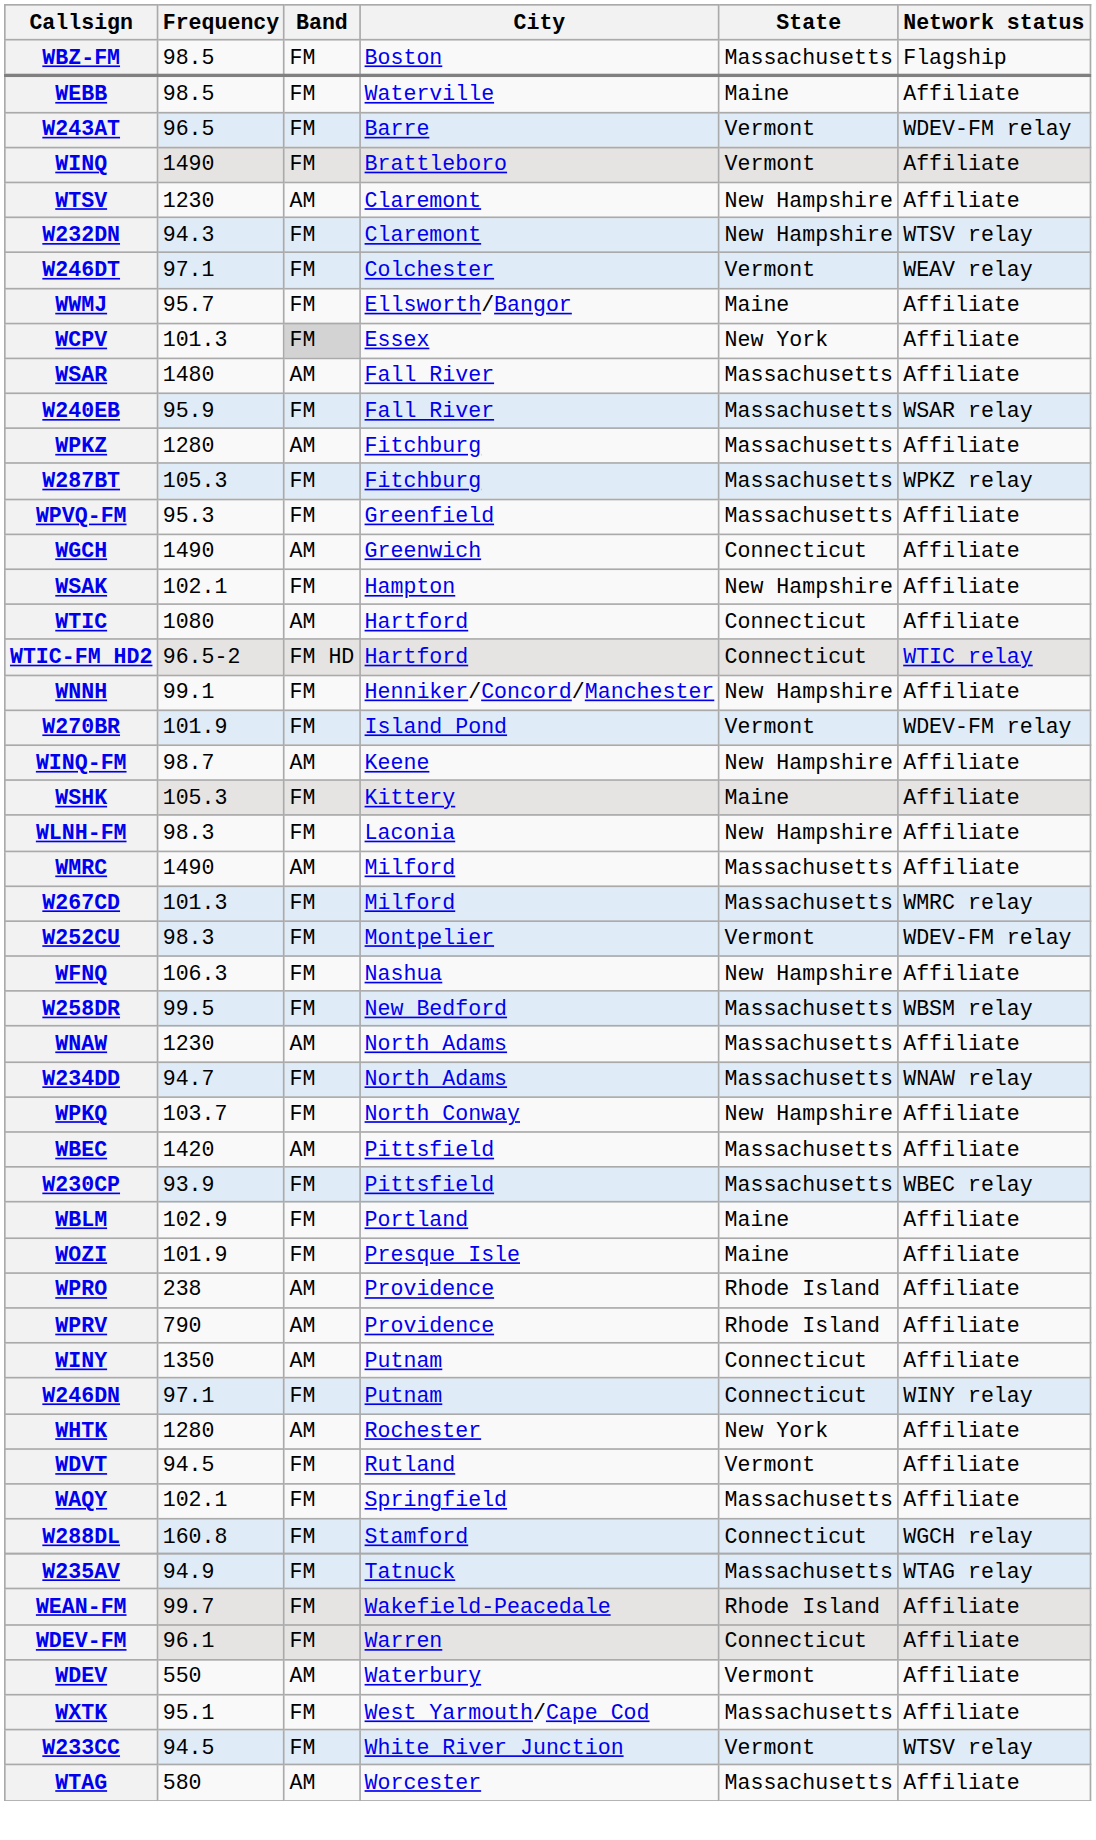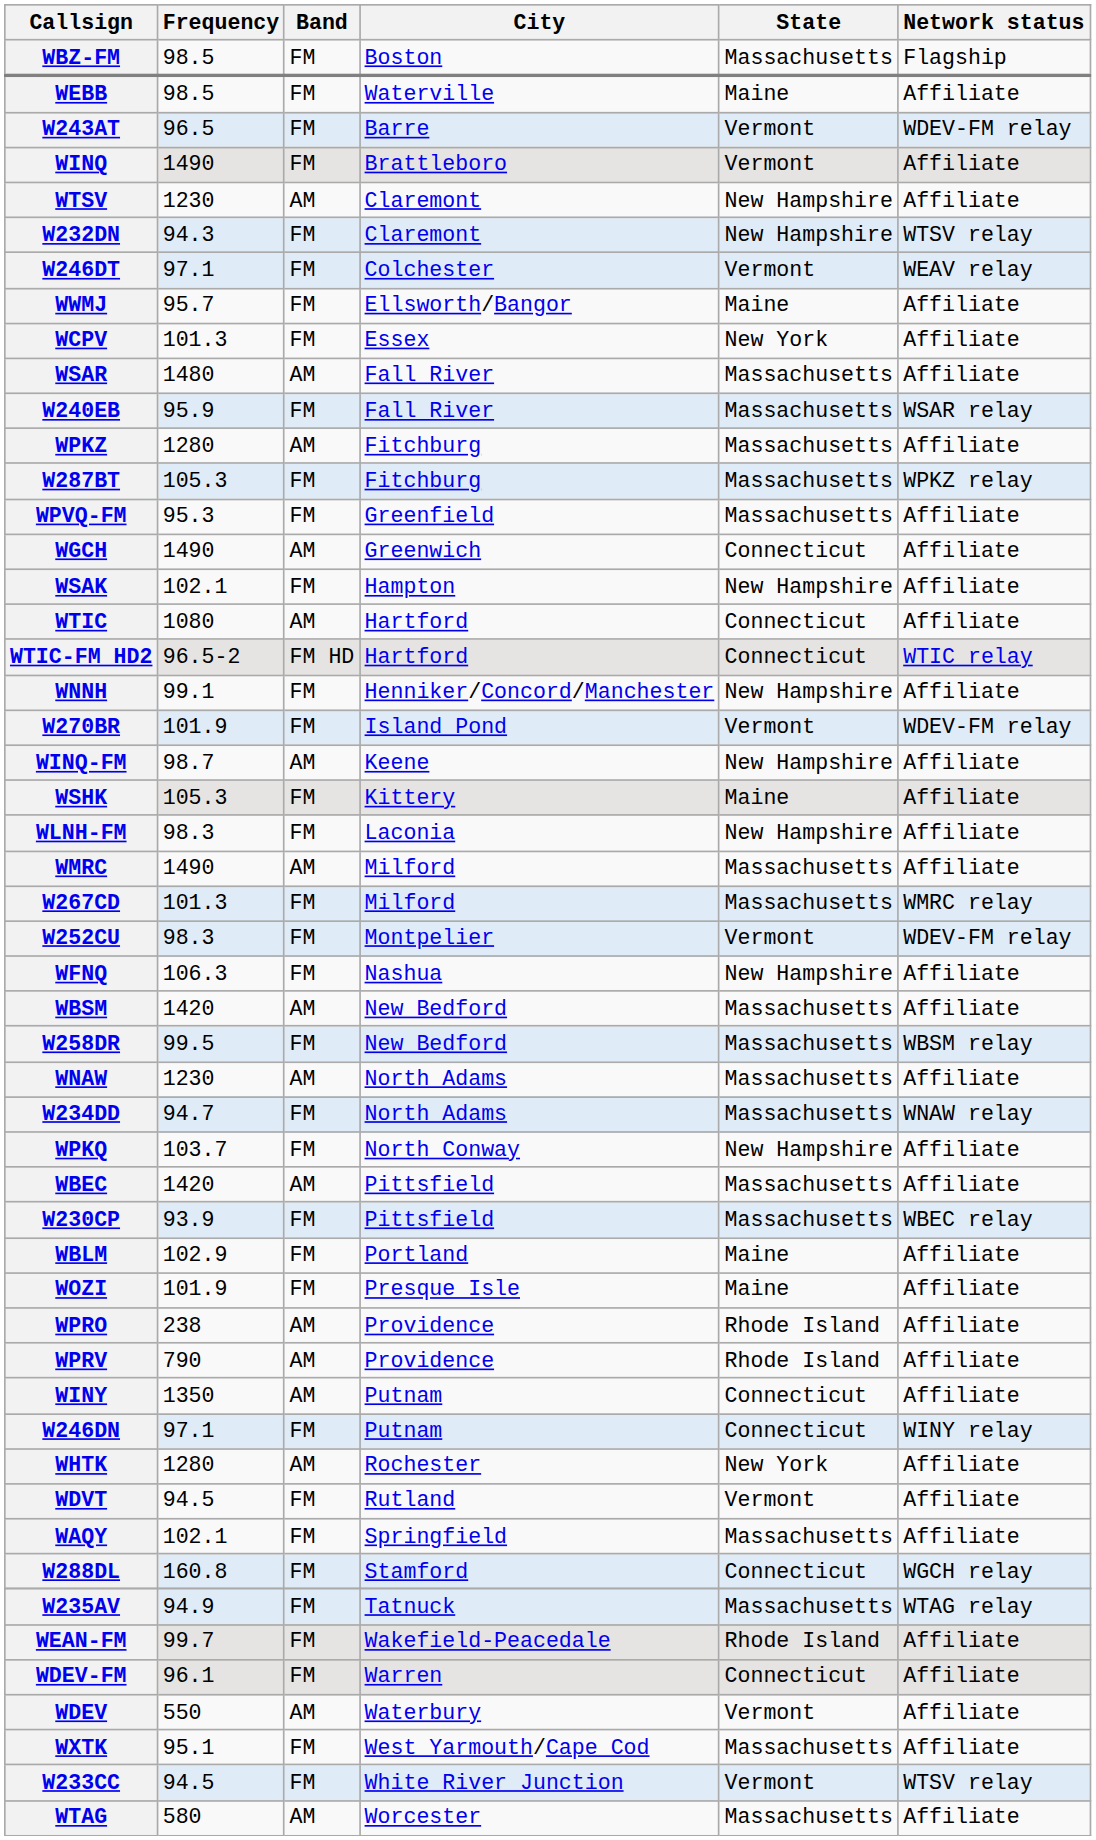(303, 341) lightgrey background -> (303, 341) no background
+ row: (81, 1009)
